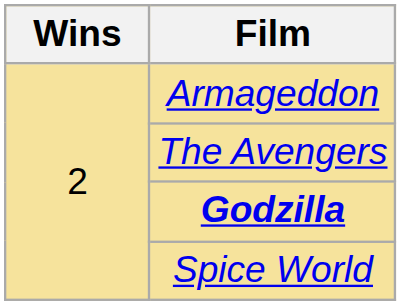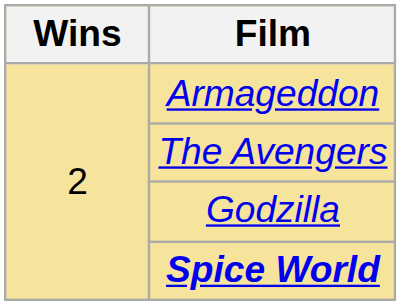(273, 210) bold -> (273, 210) normal
(273, 269) normal -> (273, 269) bold
